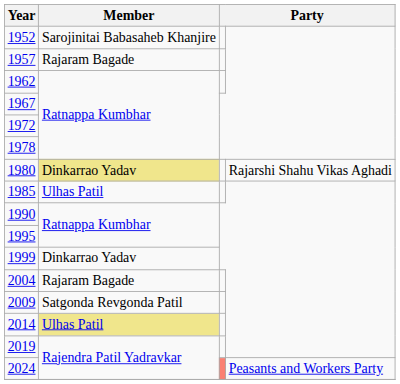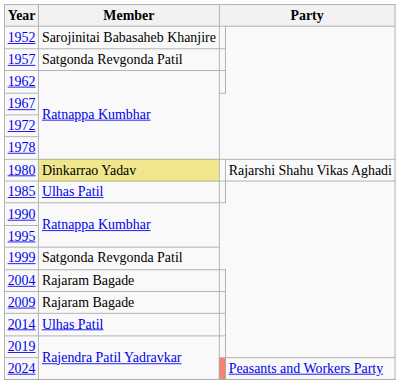(88, 59) Rajaram Bagade -> (112, 59) Satgonda Revgonda Patil
(89, 258) Dinkarrao Yadav -> (112, 258) Satgonda Revgonda Patil
(112, 302) Satgonda Revgonda Patil -> (88, 302) Rajaram Bagade
(73, 324) khaki background -> (73, 324) no background
